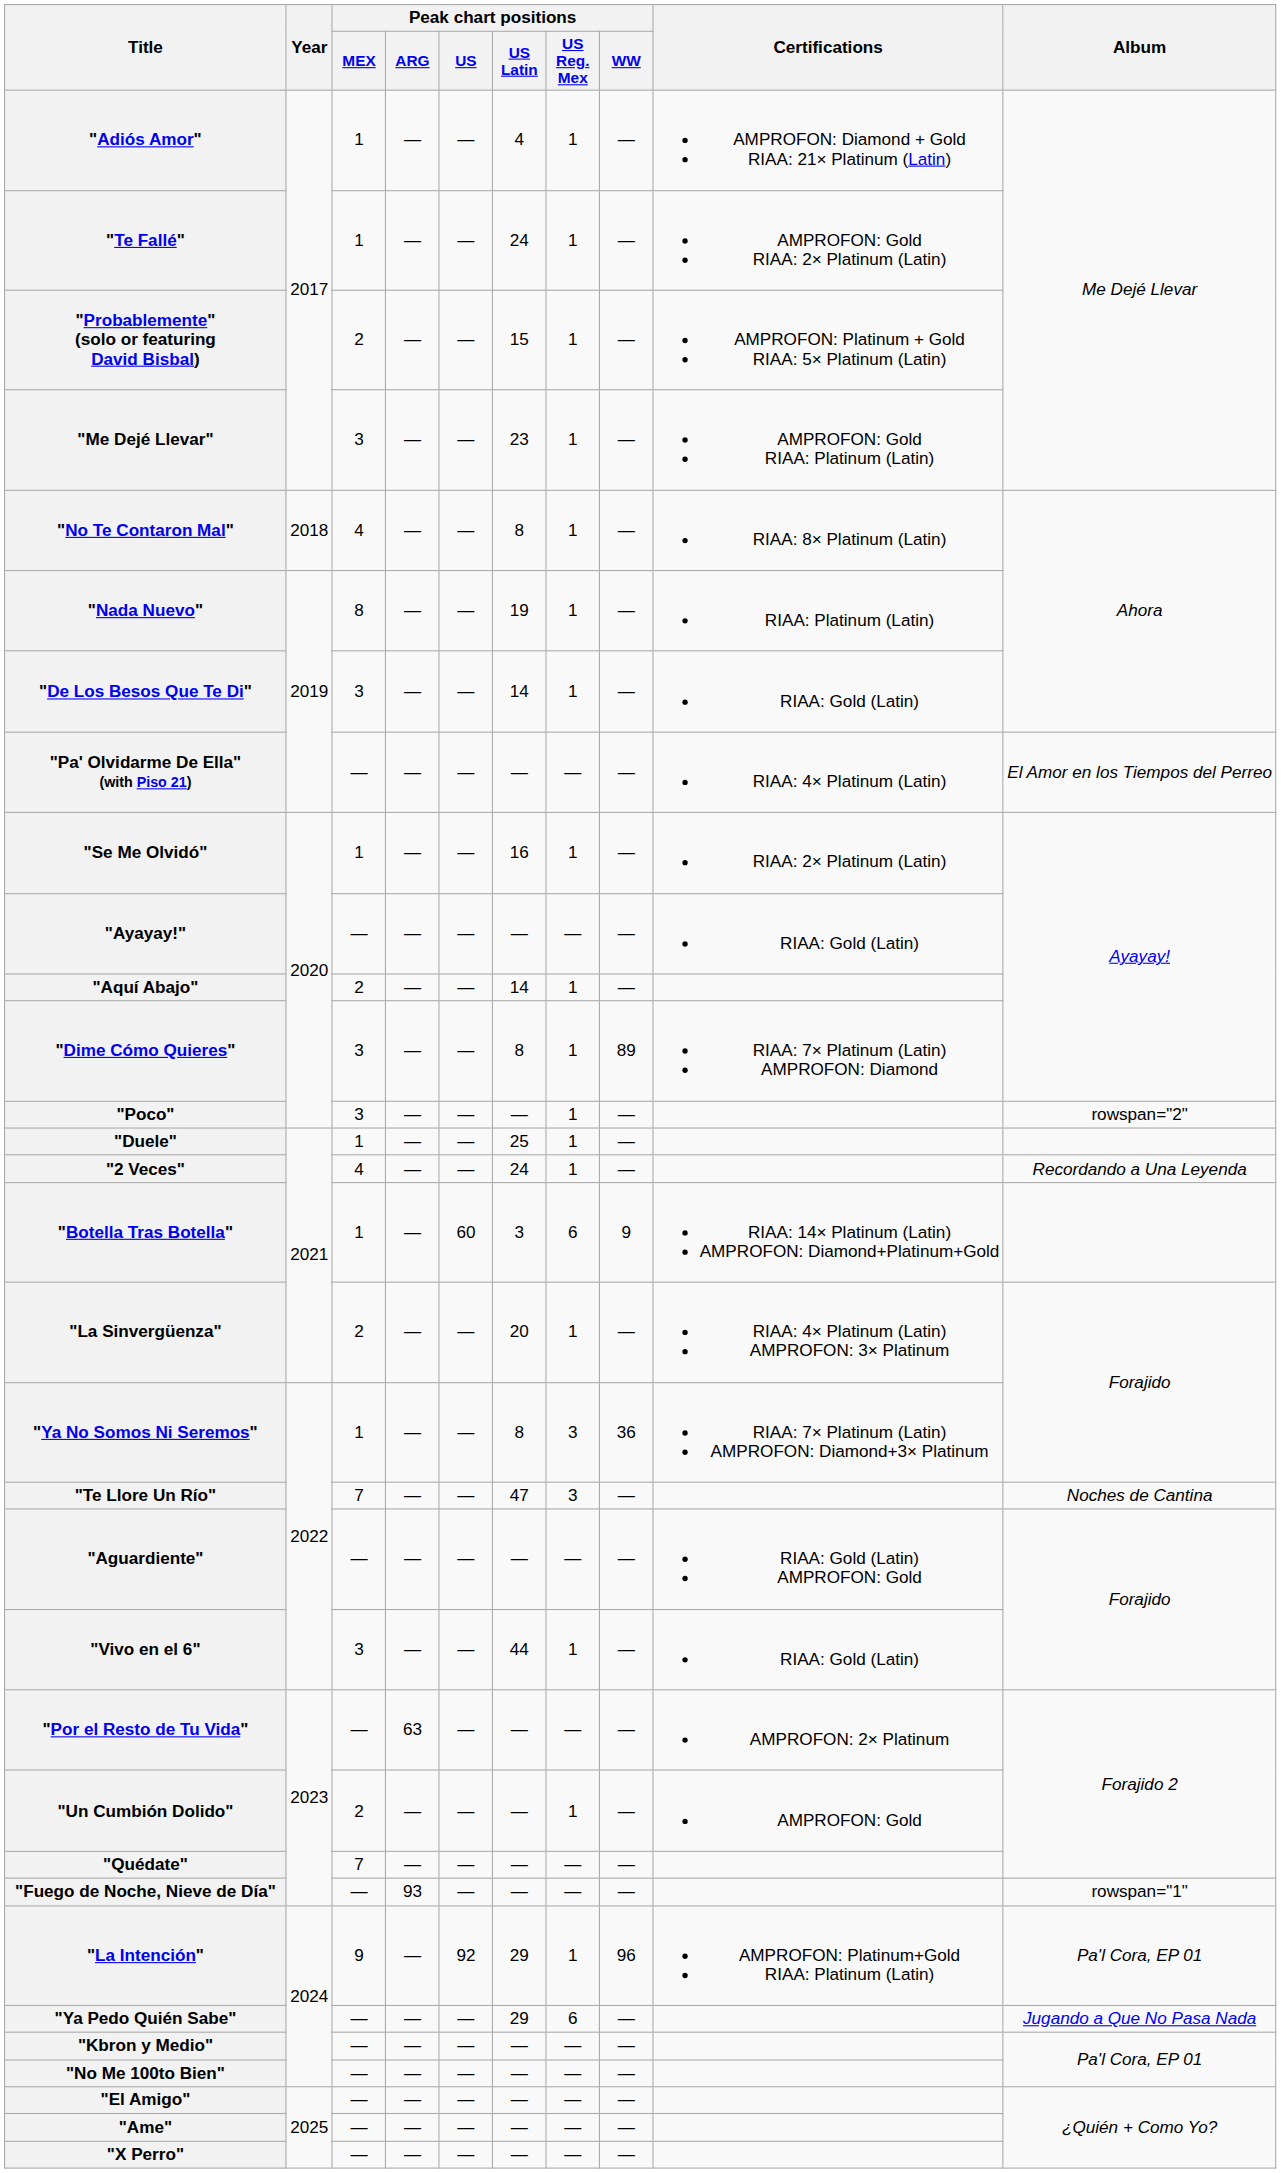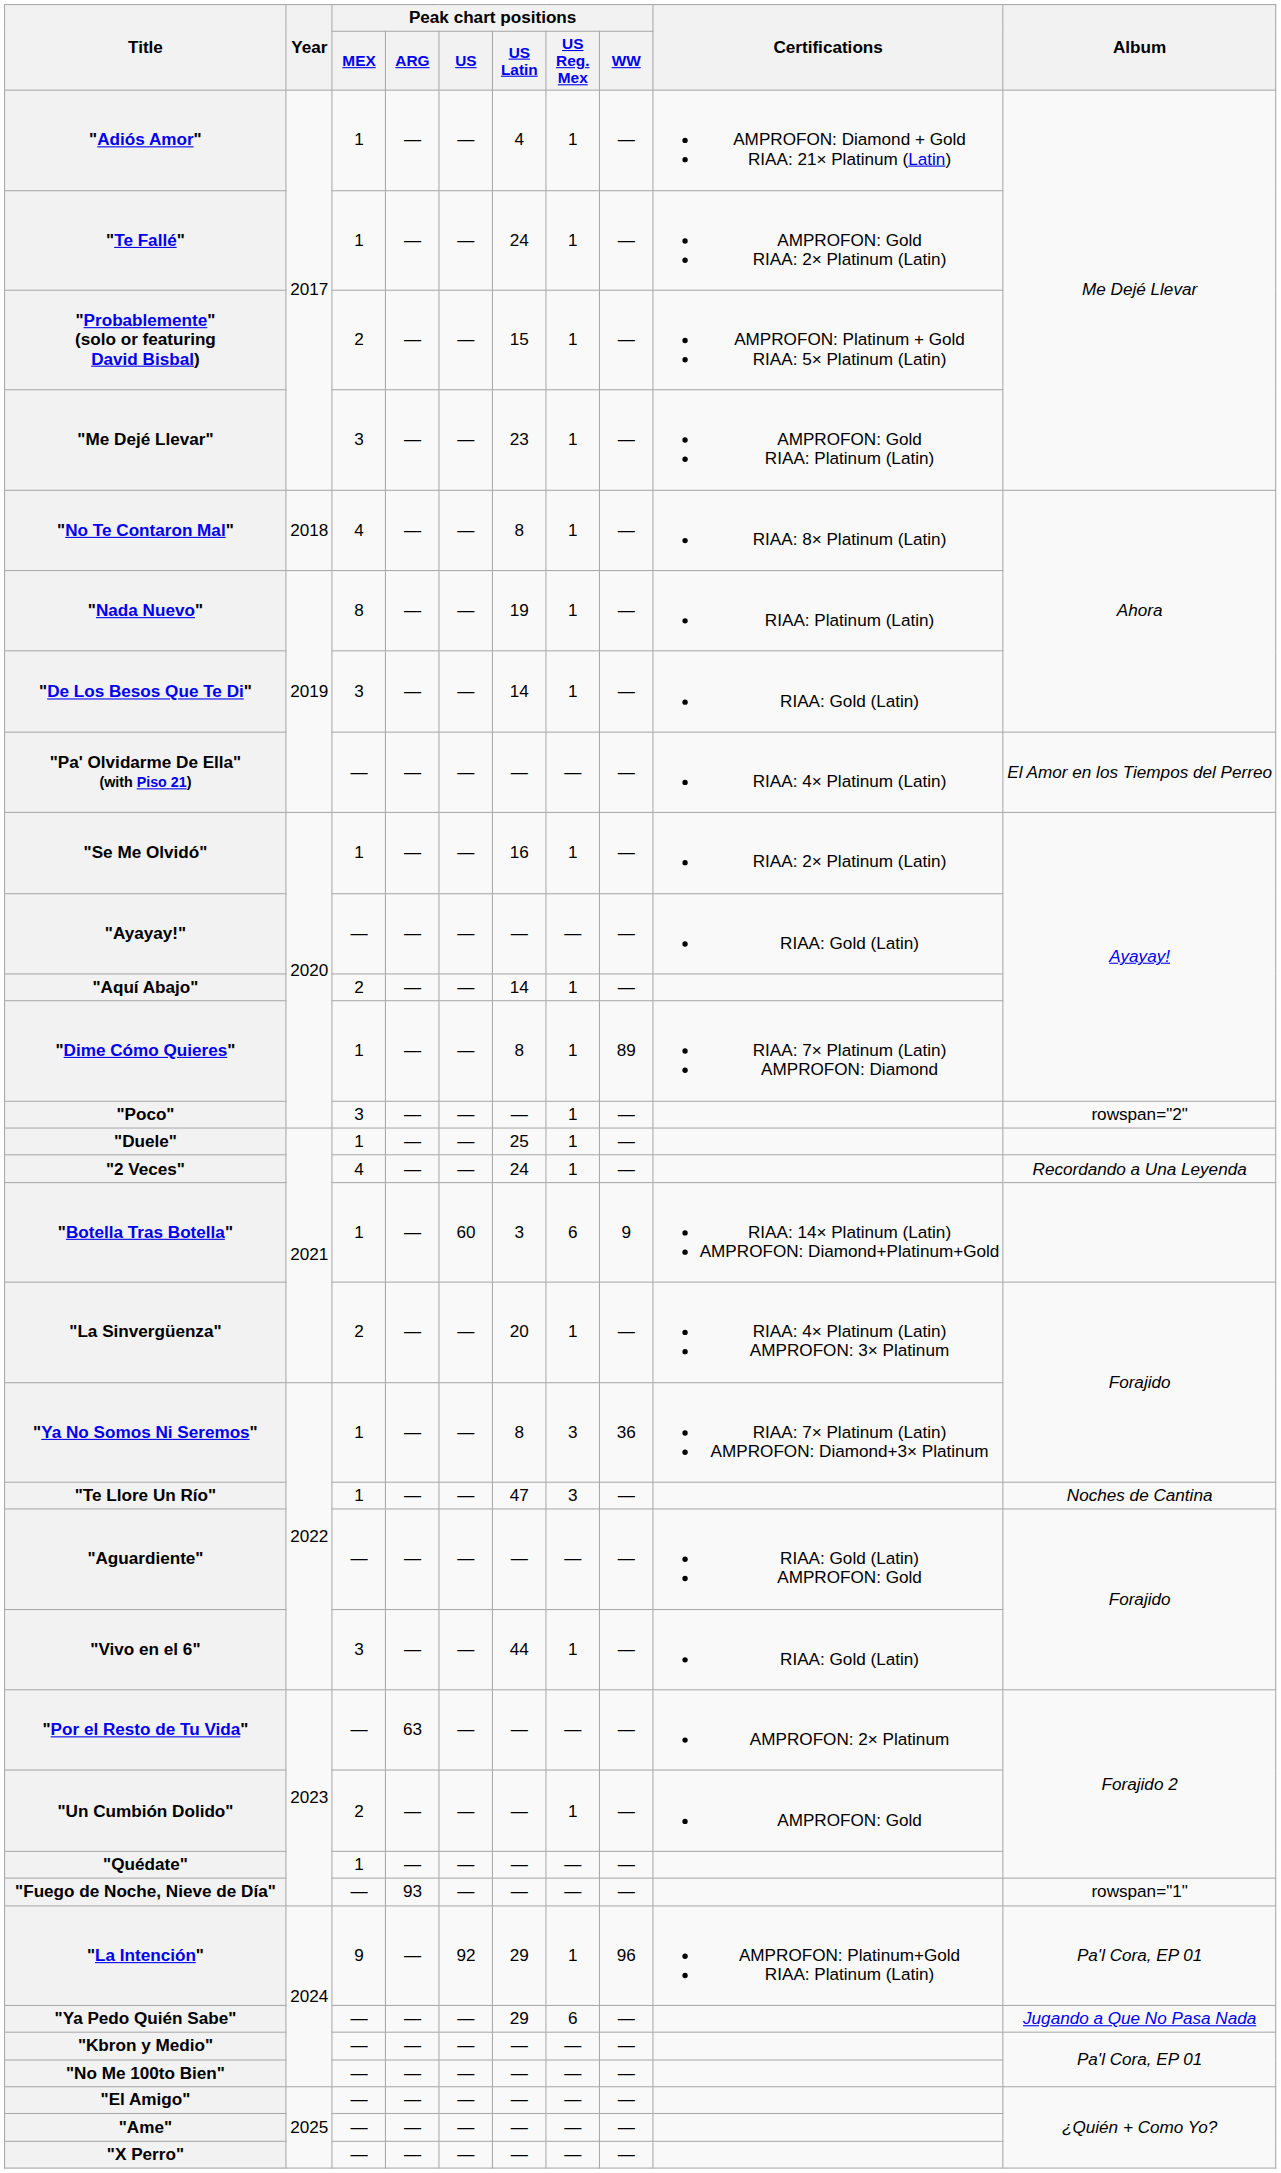(359, 1050) 3 -> (359, 1050) 1
(359, 1495) 7 -> (359, 1495) 1
(359, 1864) 7 -> (359, 1864) 1
